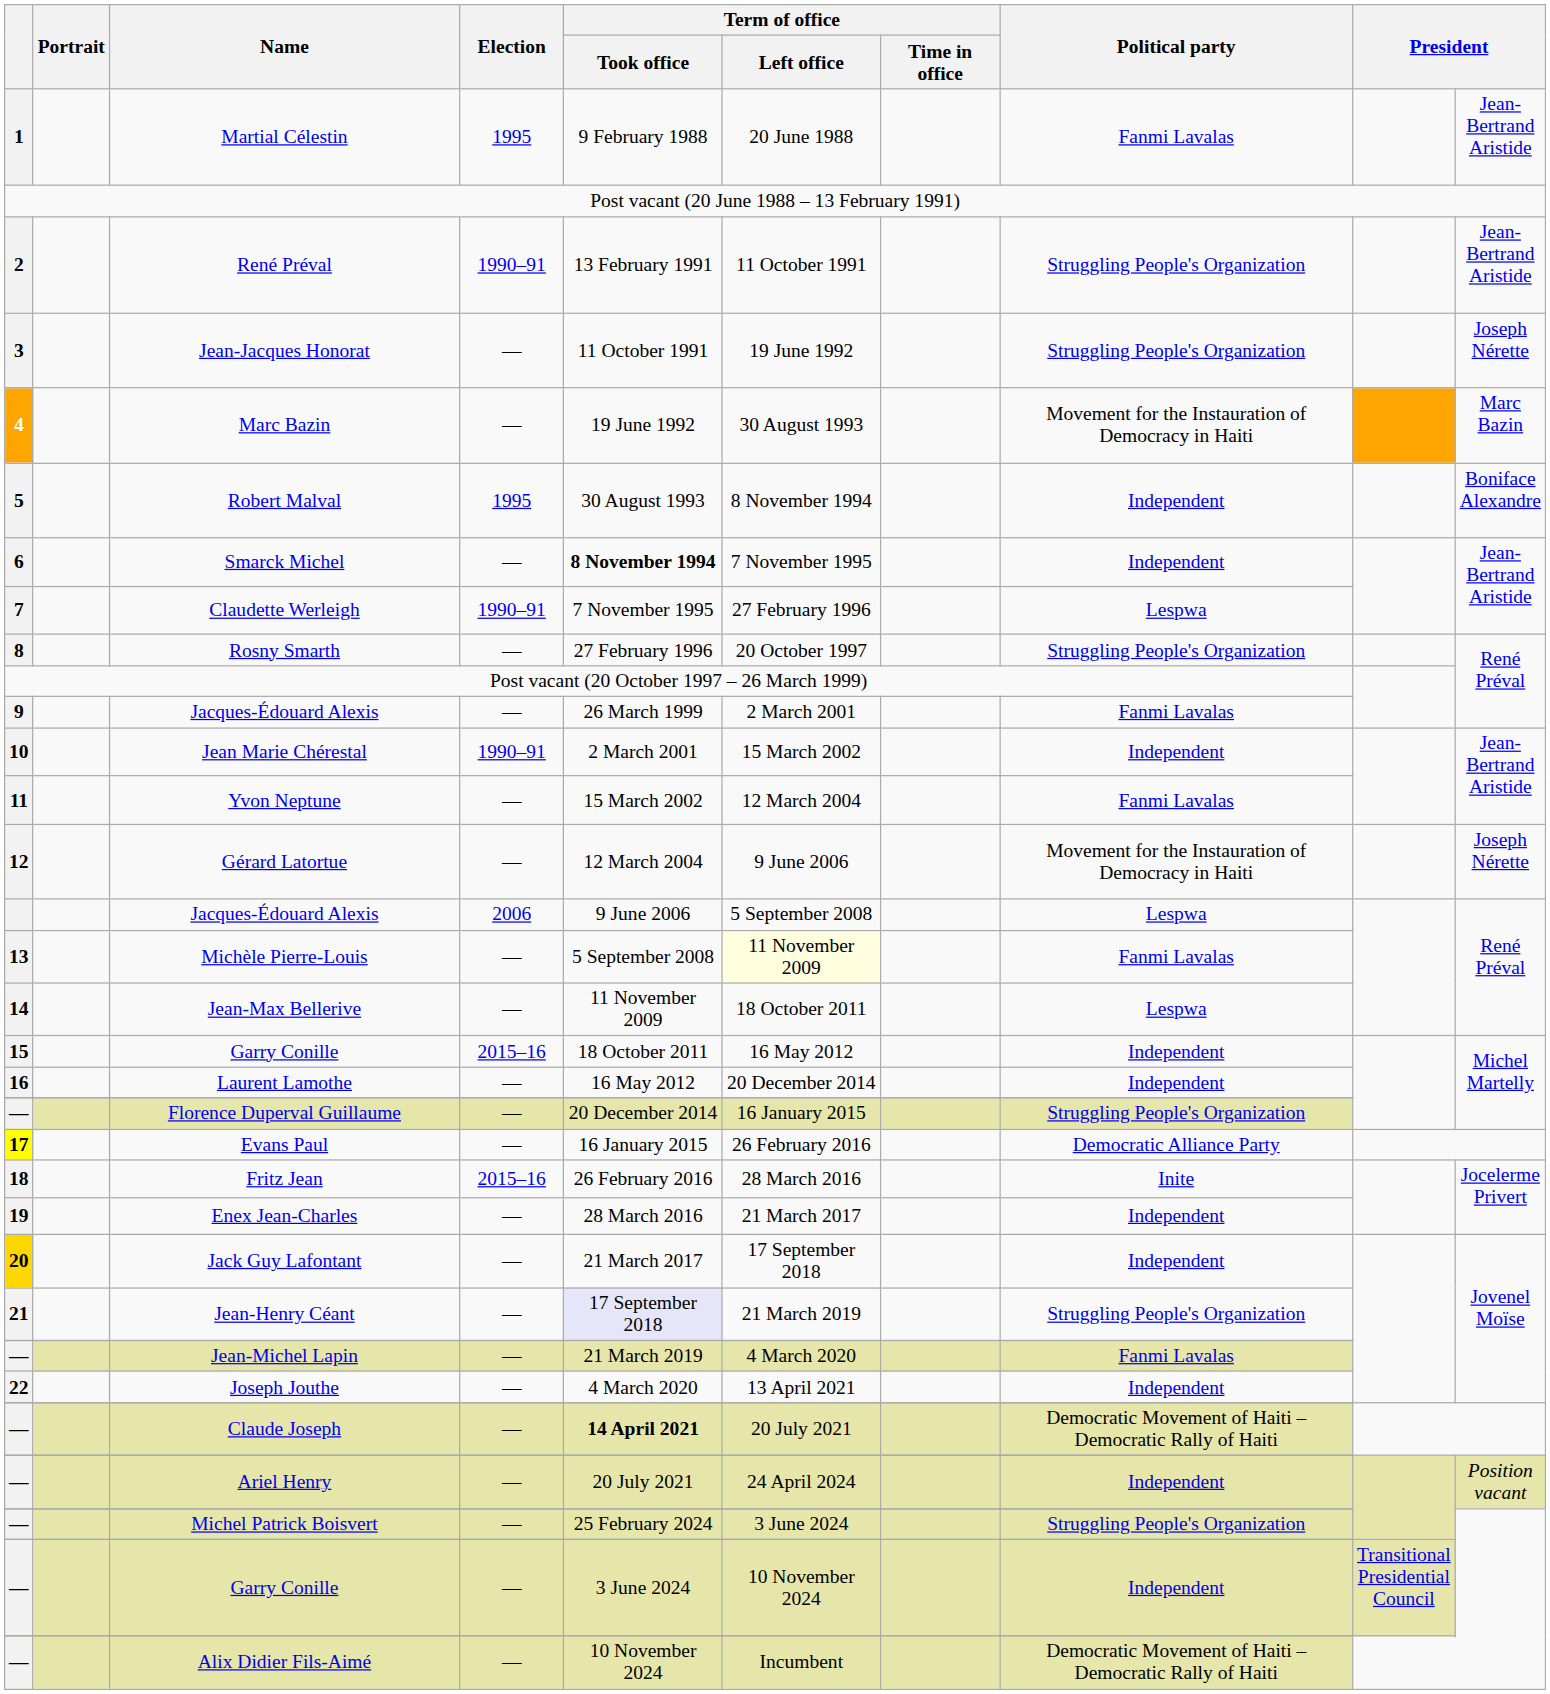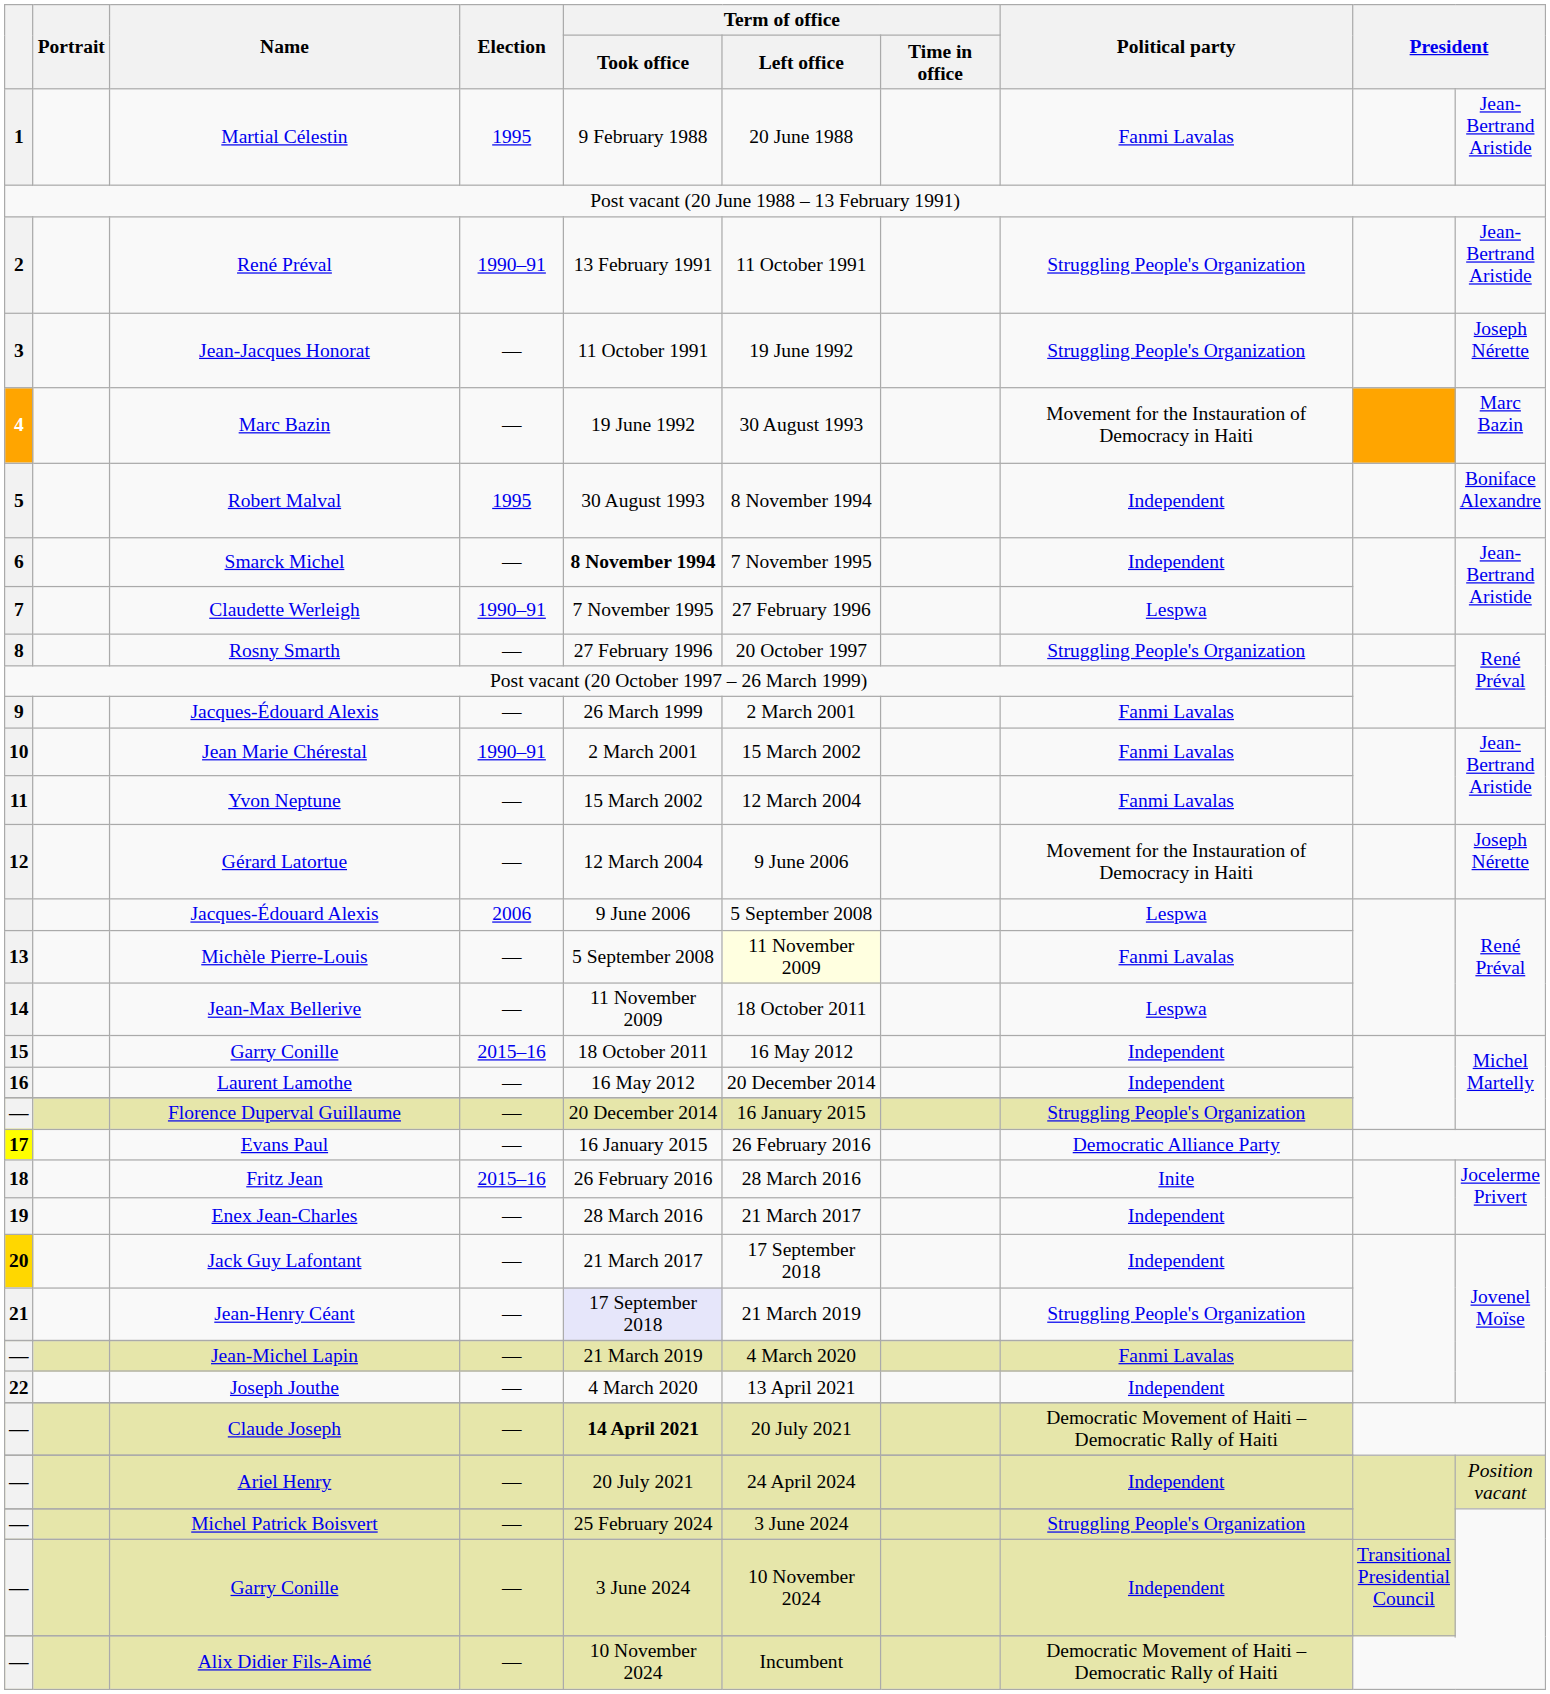(1176, 751) Independent -> (1176, 751) Fanmi Lavalas
